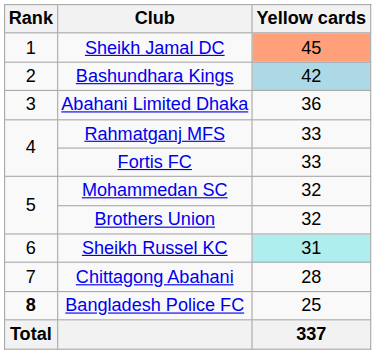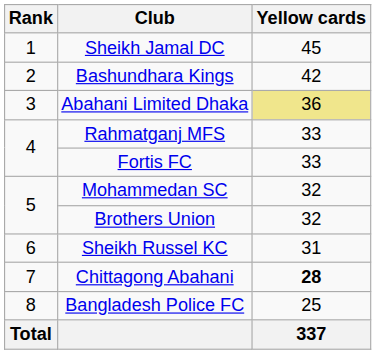(311, 47) lightsalmon background -> (311, 47) no background
(311, 76) lightblue background -> (311, 76) no background
(311, 104) no background -> (311, 104) khaki background
(311, 248) paleturquoise background -> (311, 248) no background
(311, 276) normal -> (311, 276) bold
(31, 305) bold -> (31, 305) normal
